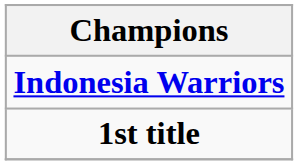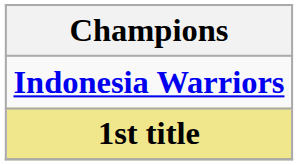(149, 133) no background -> (149, 133) khaki background
